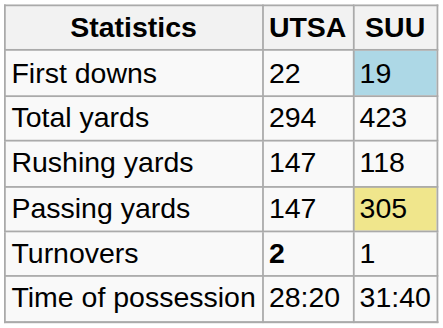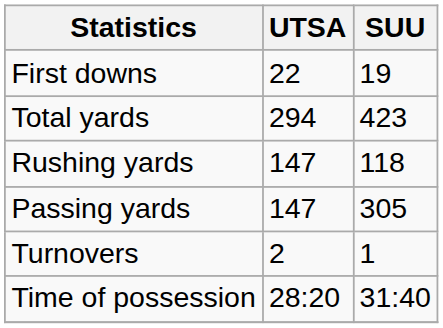(375, 72) lightblue background -> (375, 72) no background
(383, 208) khaki background -> (383, 208) no background
(277, 253) bold -> (277, 253) normal
